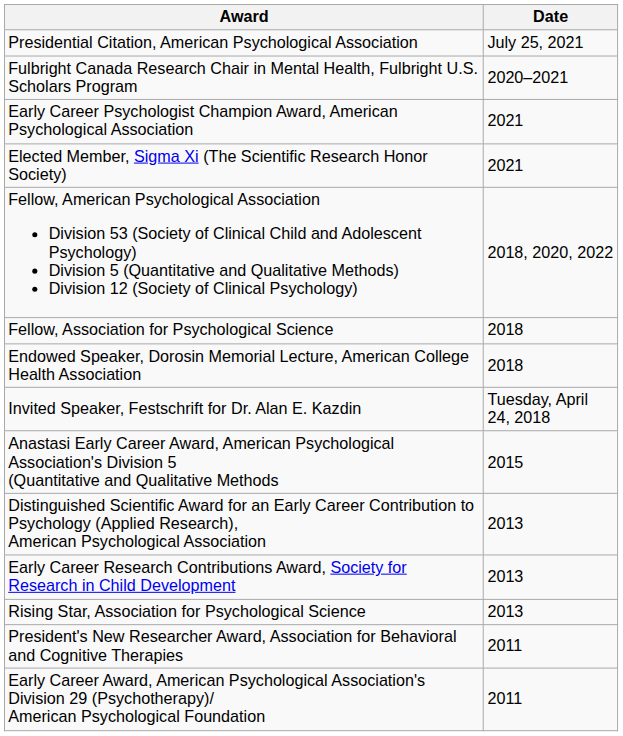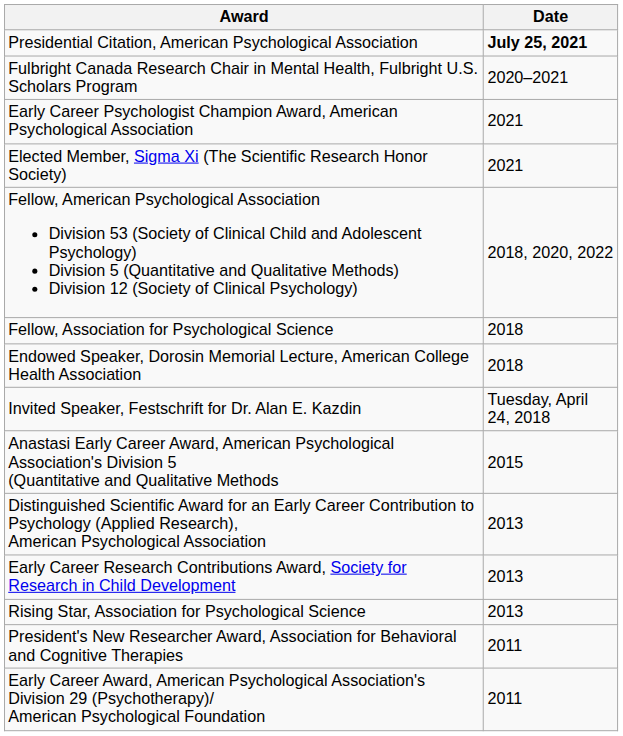(535, 42) normal -> (537, 42) bold
